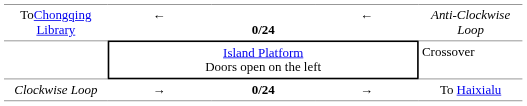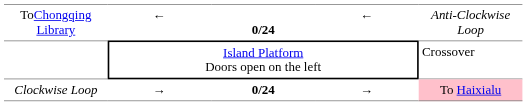(471, 89) no background -> (471, 89) pink background
